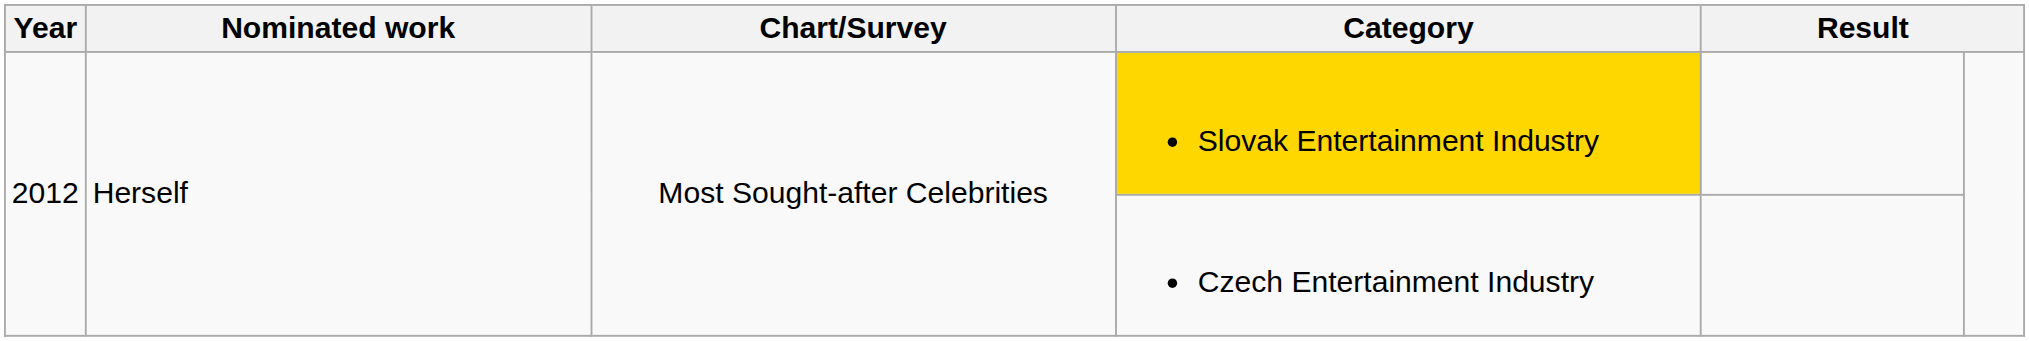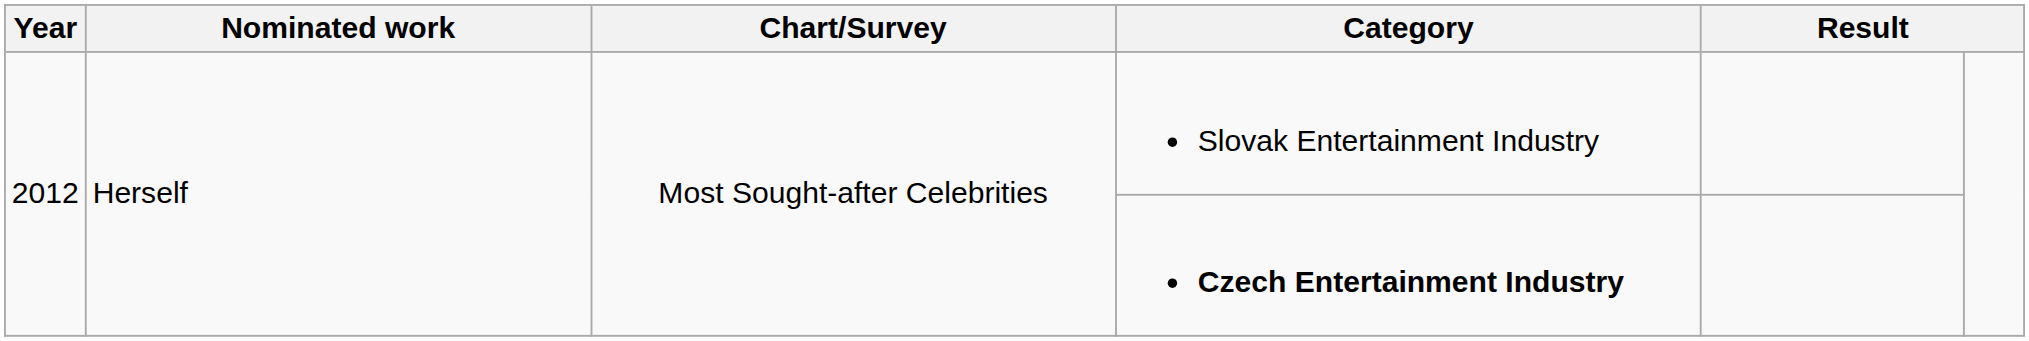(1408, 140) gold background -> (1408, 140) no background
(1408, 282) normal -> (1408, 282) bold
